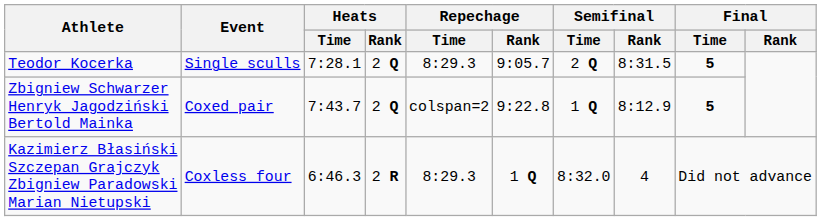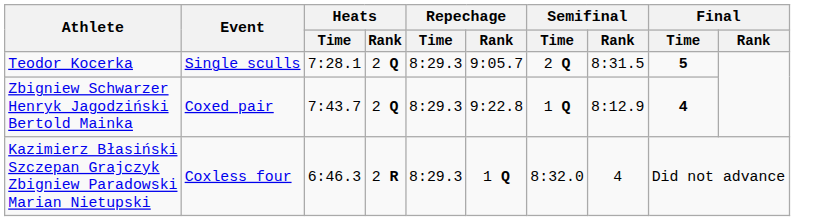(449, 107) colspan=2 -> (436, 107) 8:29.3
(710, 107) 5 -> (683, 107) 4
